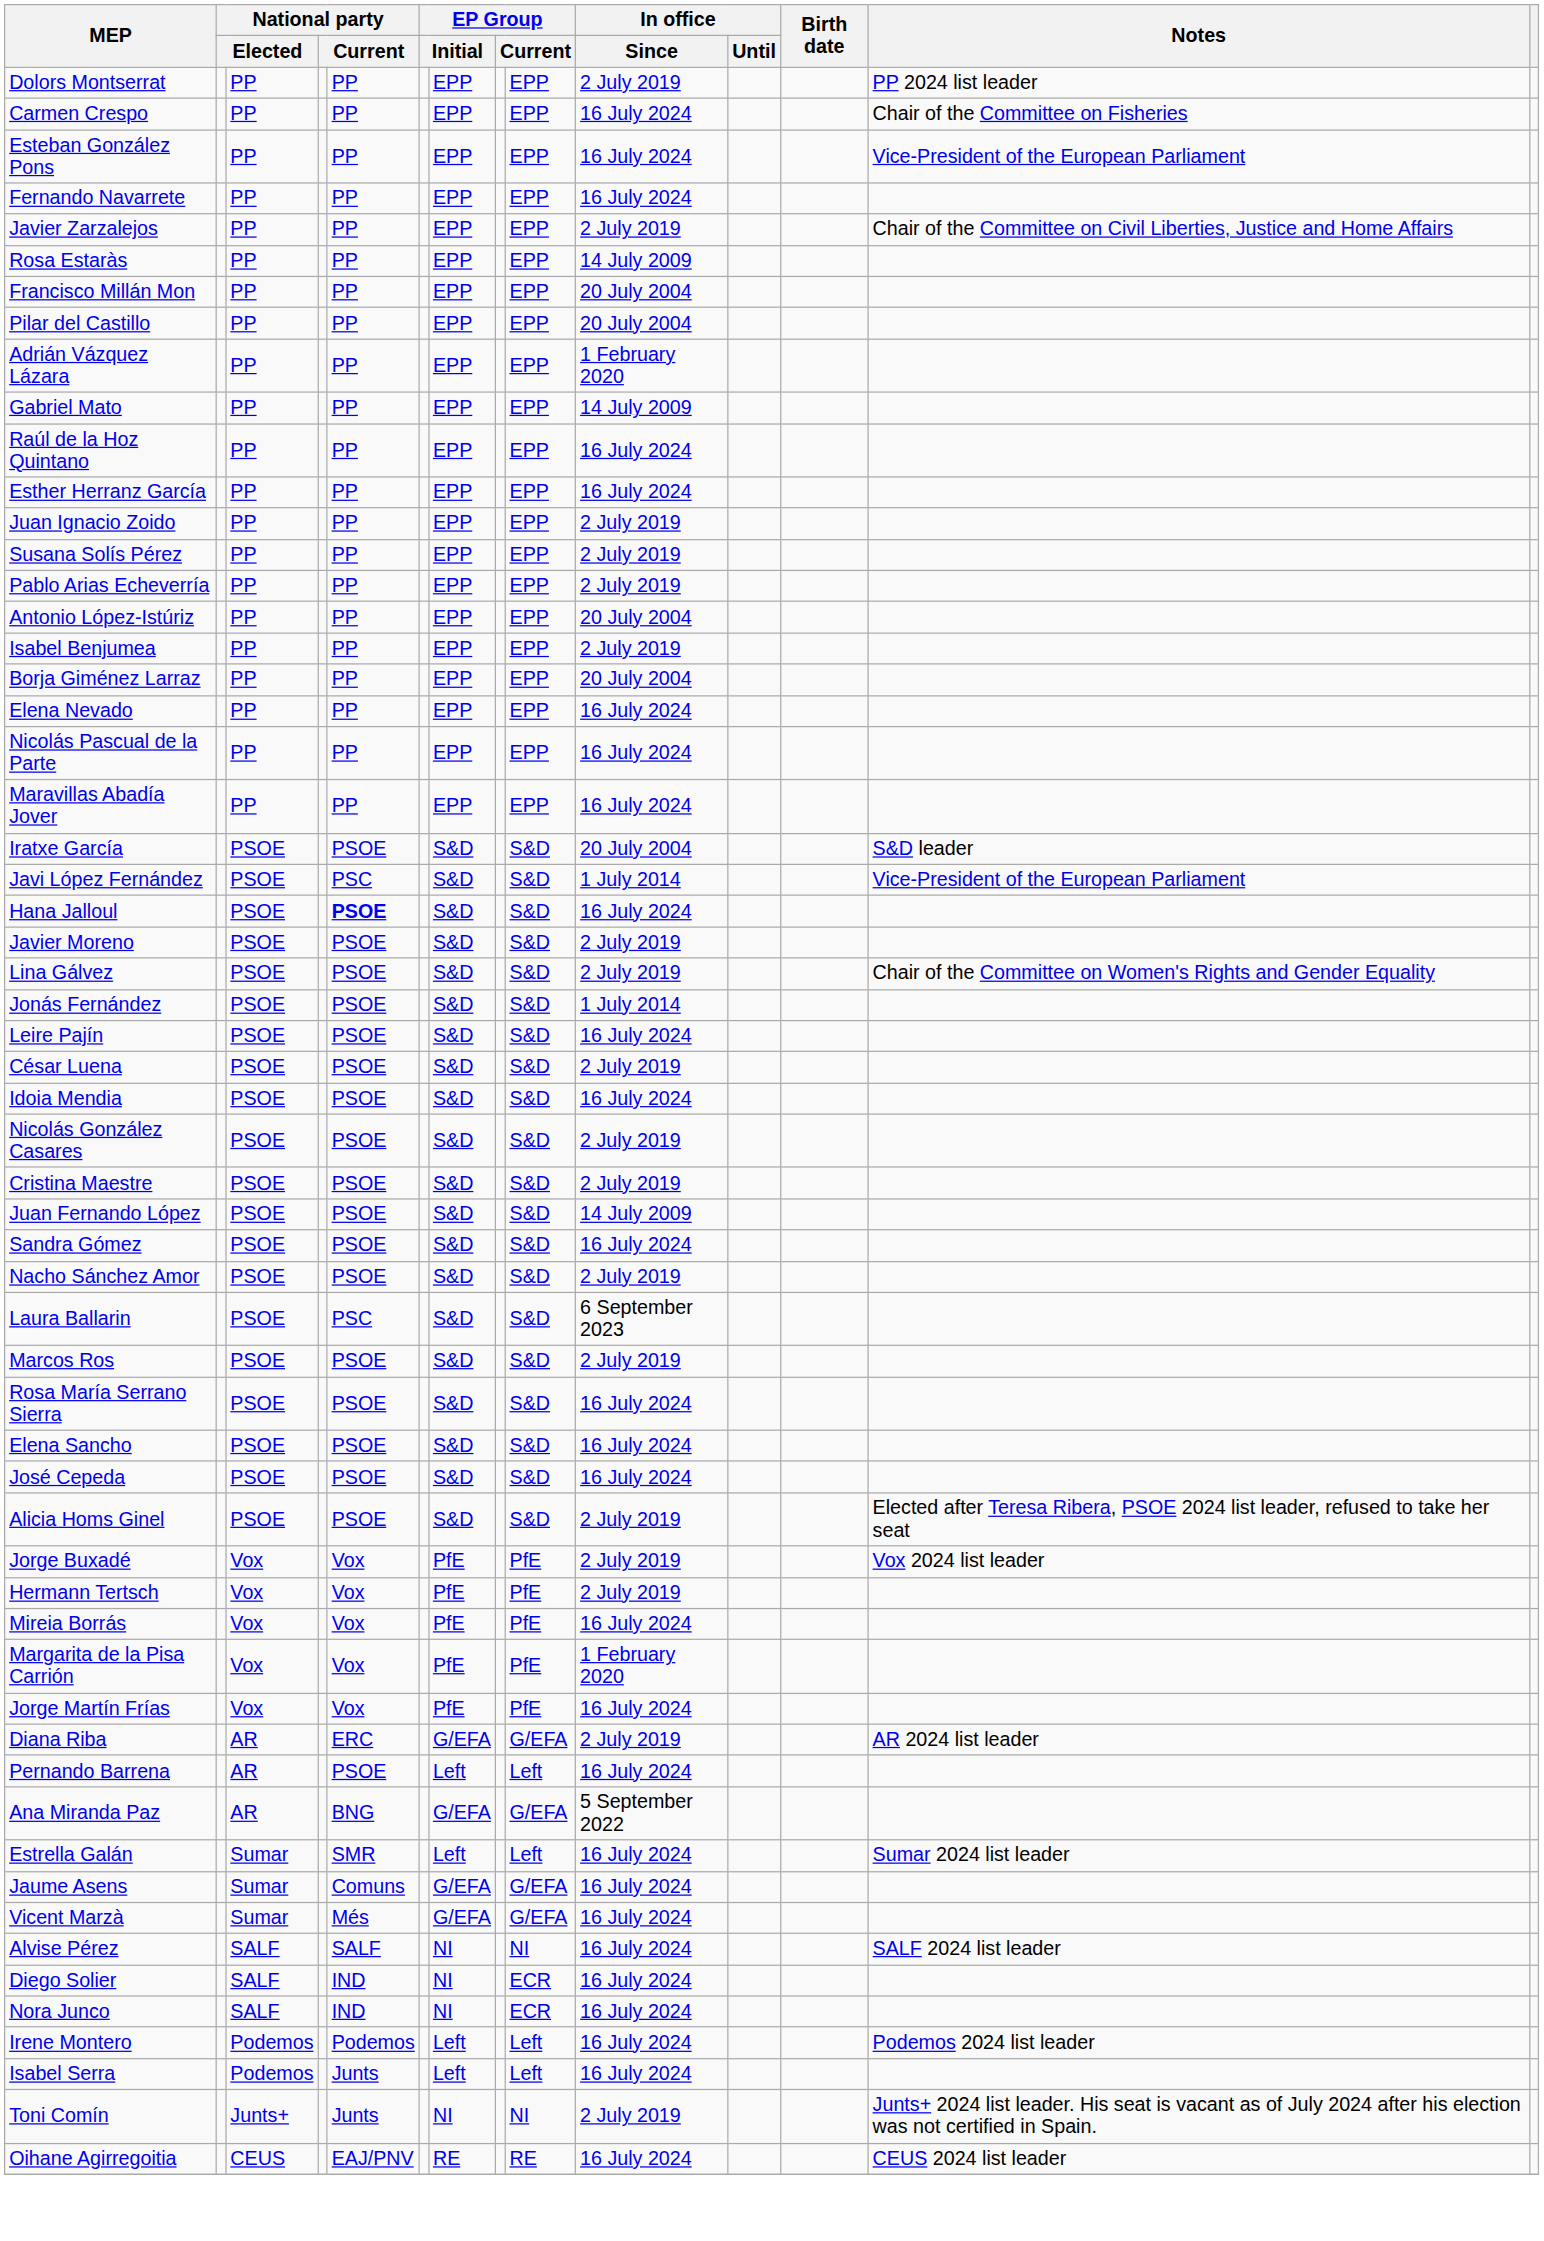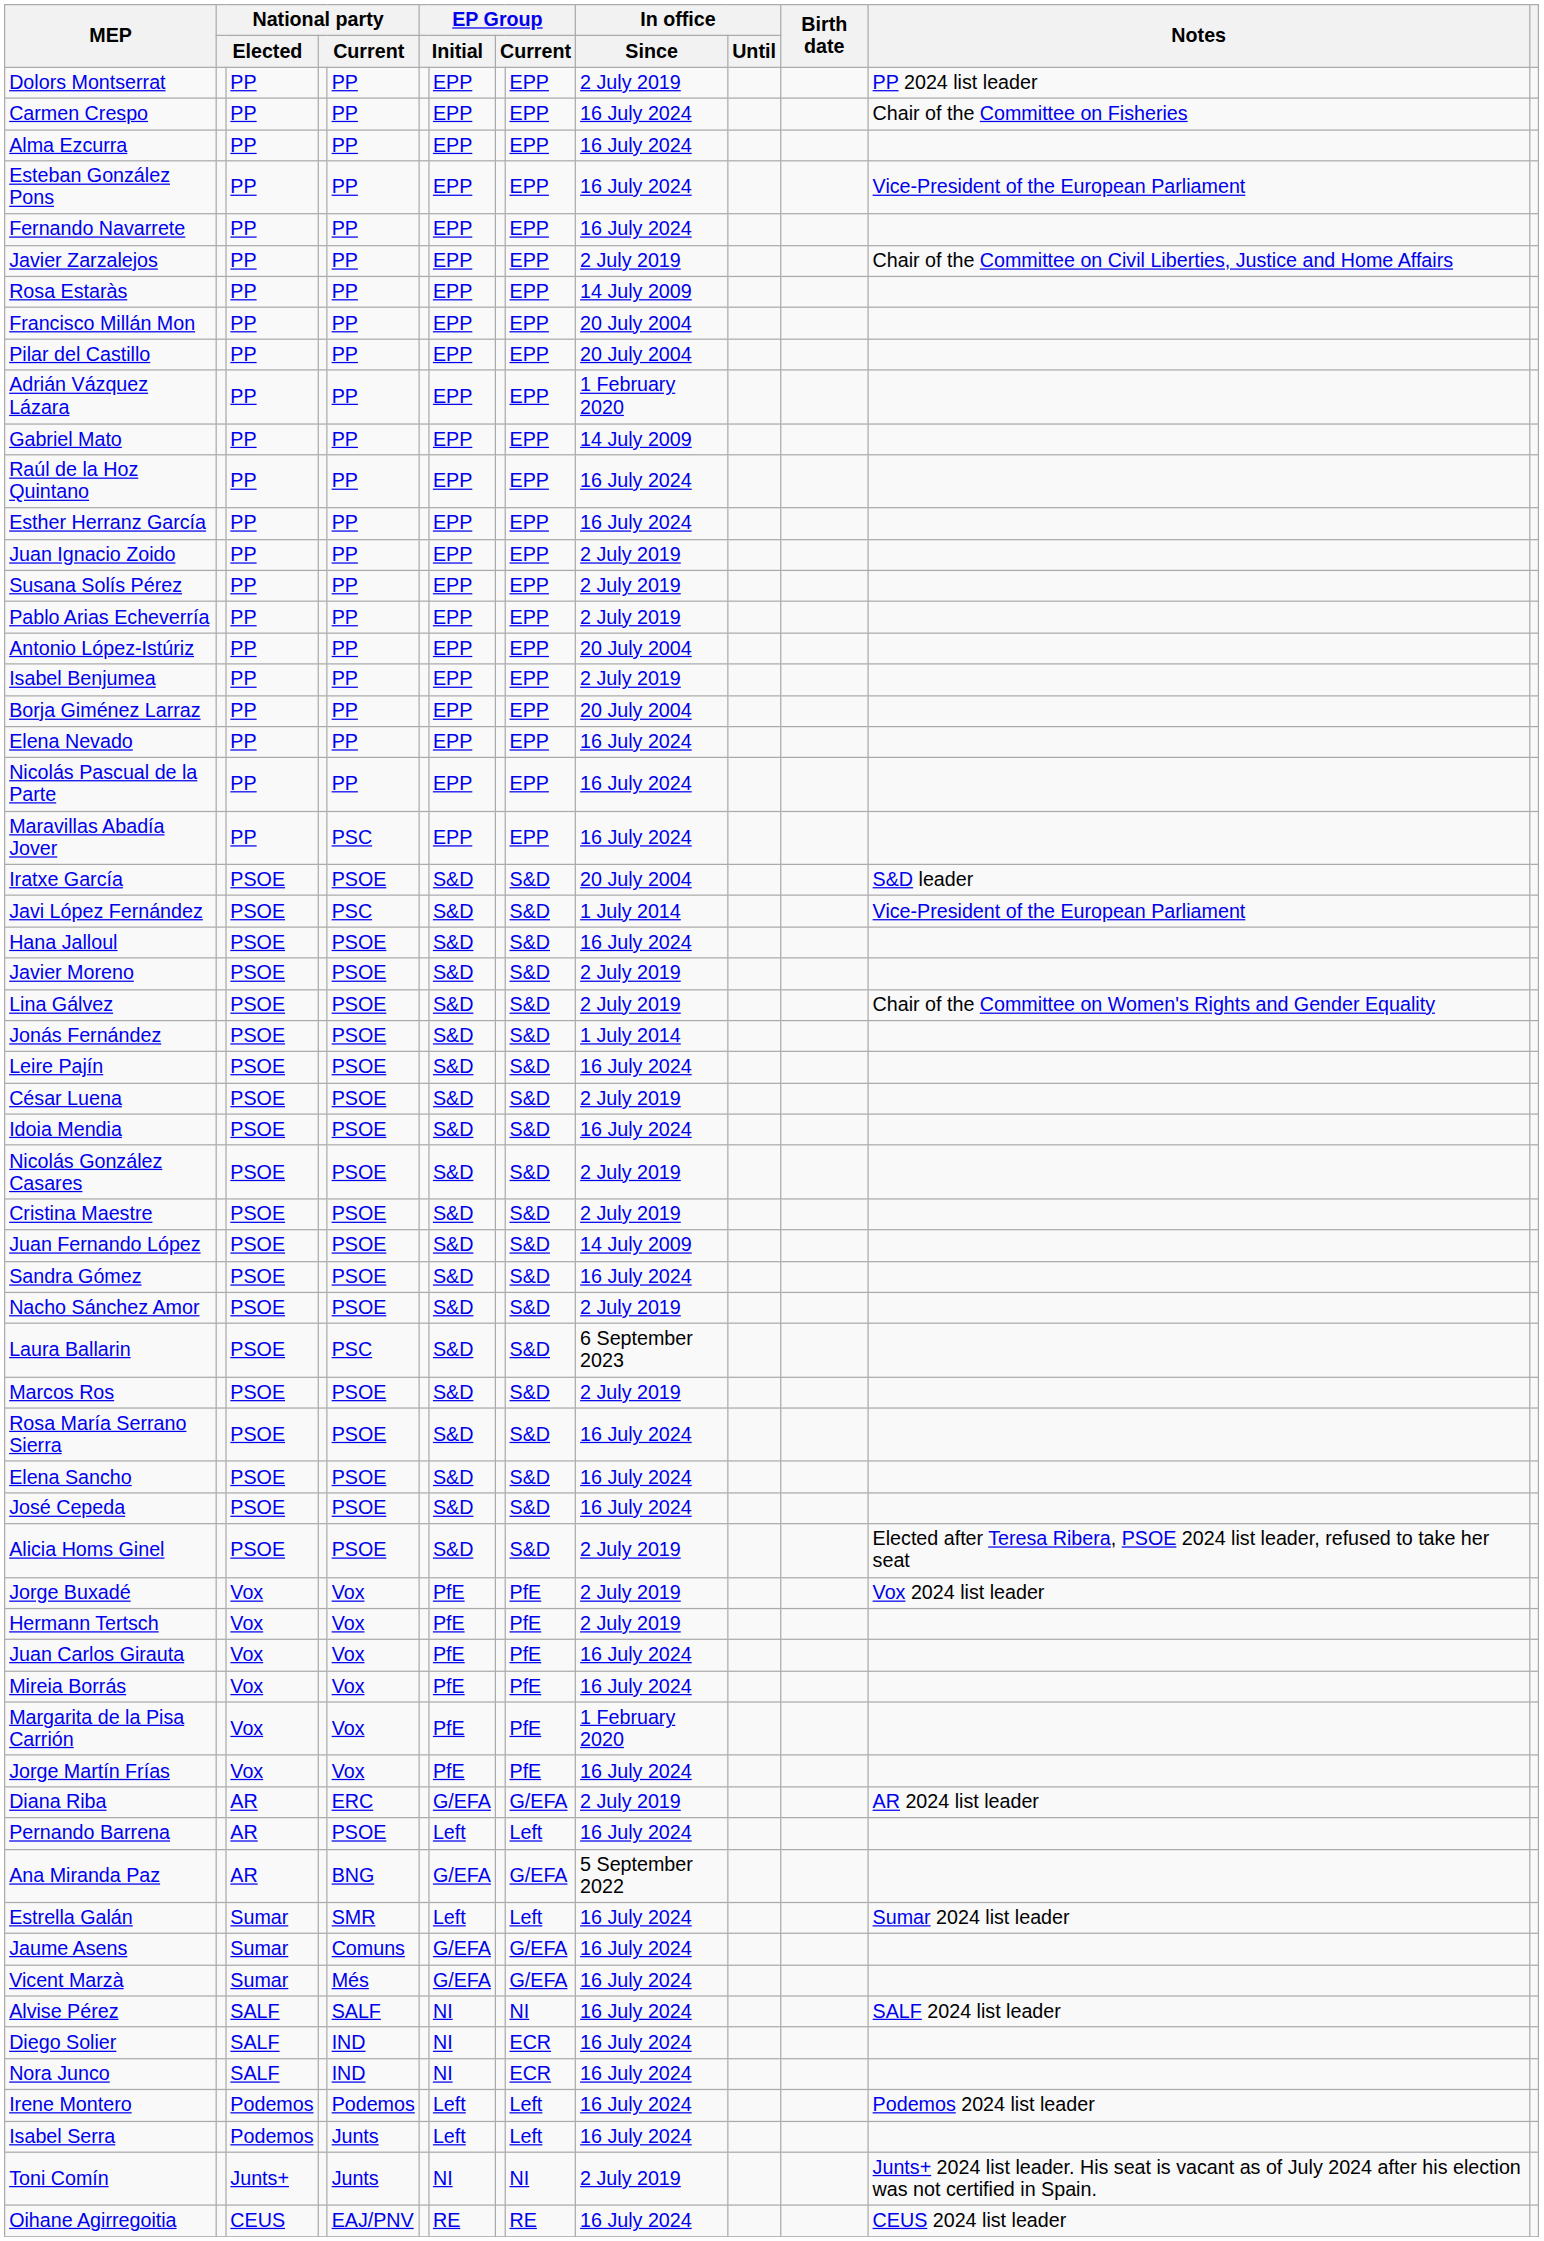+ row: (68, 144)
(345, 806) PP -> (352, 837) PSC
(359, 911) bold -> (359, 942) normal
+ row: (97, 1655)
